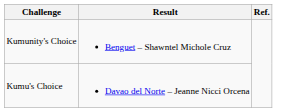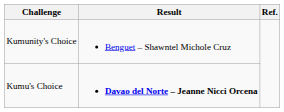(165, 91) normal -> (169, 91) bold
